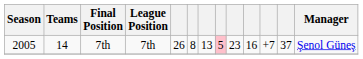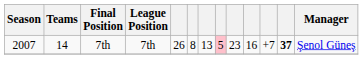(24, 44) 2005 -> (24, 44) 2007
(286, 44) normal -> (286, 44) bold
